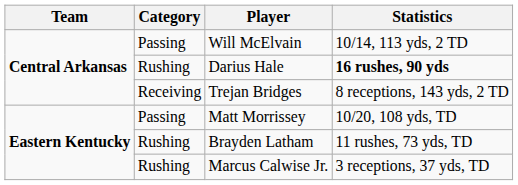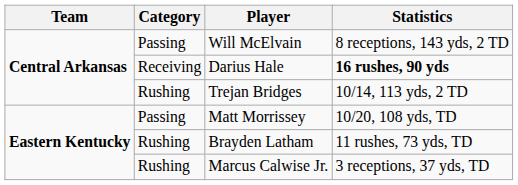(402, 42) 10/14, 113 yds, 2 TD -> (422, 42) 8 receptions, 143 yds, 2 TD
(164, 67) Rushing -> (169, 67) Receiving
(169, 92) Receiving -> (164, 92) Rushing
(422, 92) 8 receptions, 143 yds, 2 TD -> (402, 92) 10/14, 113 yds, 2 TD
